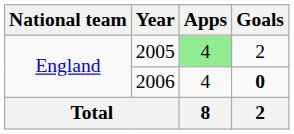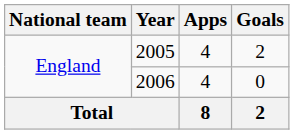(205, 50) lightgreen background -> (205, 50) no background
(260, 81) bold -> (260, 81) normal
